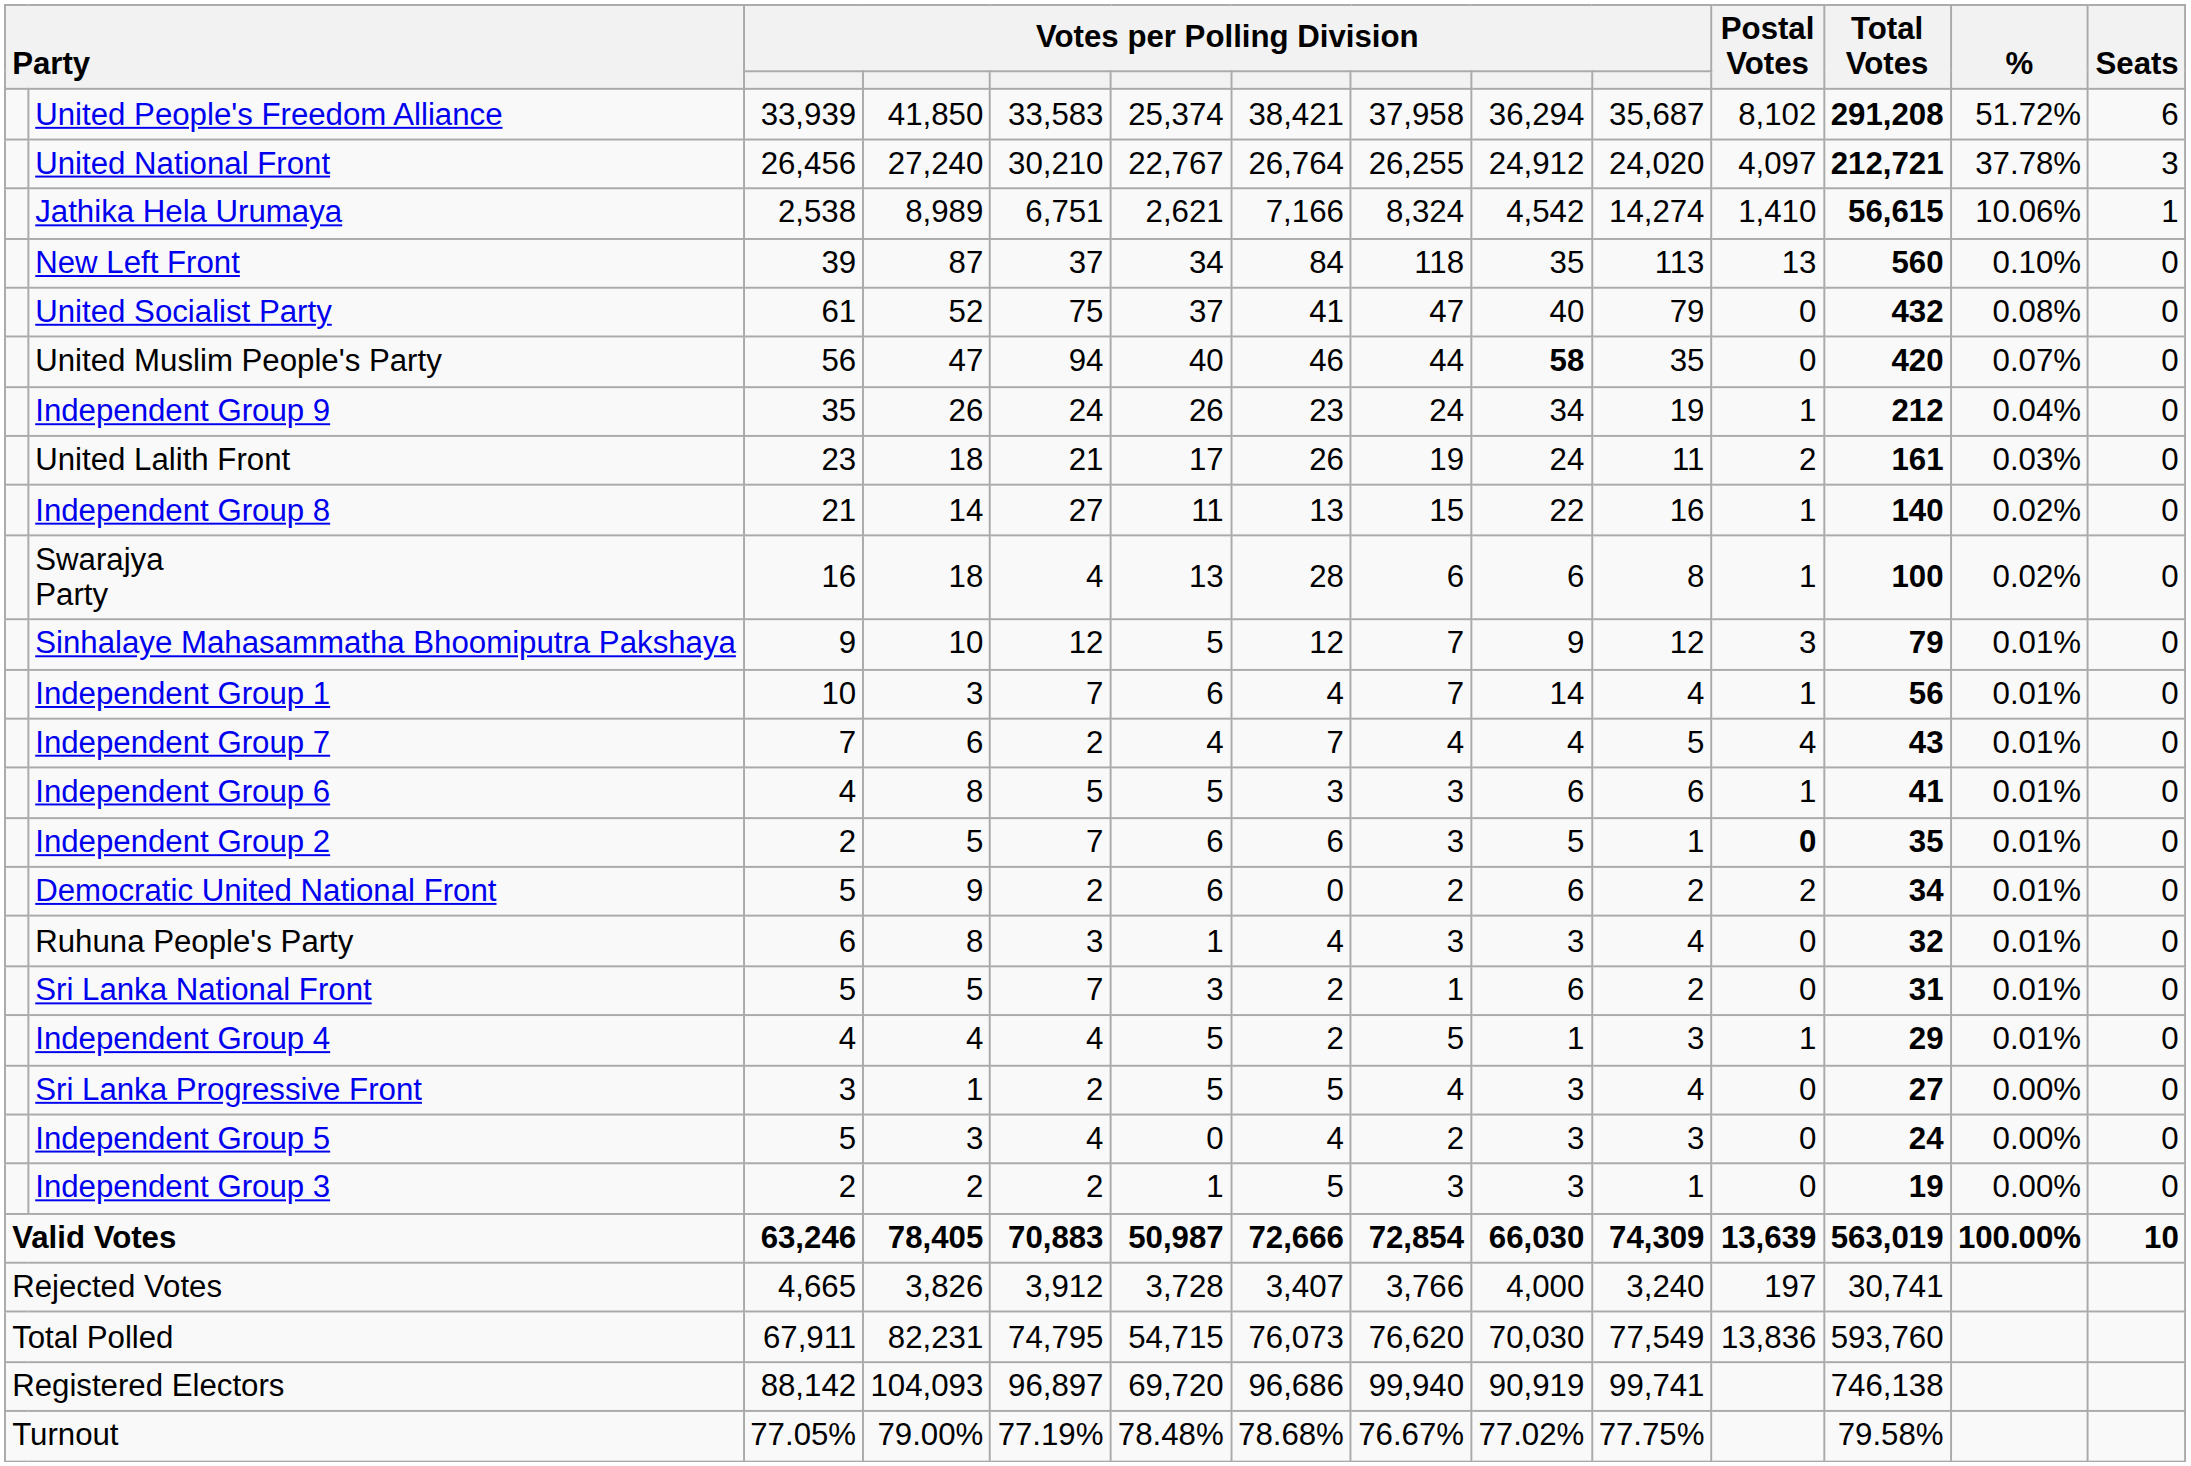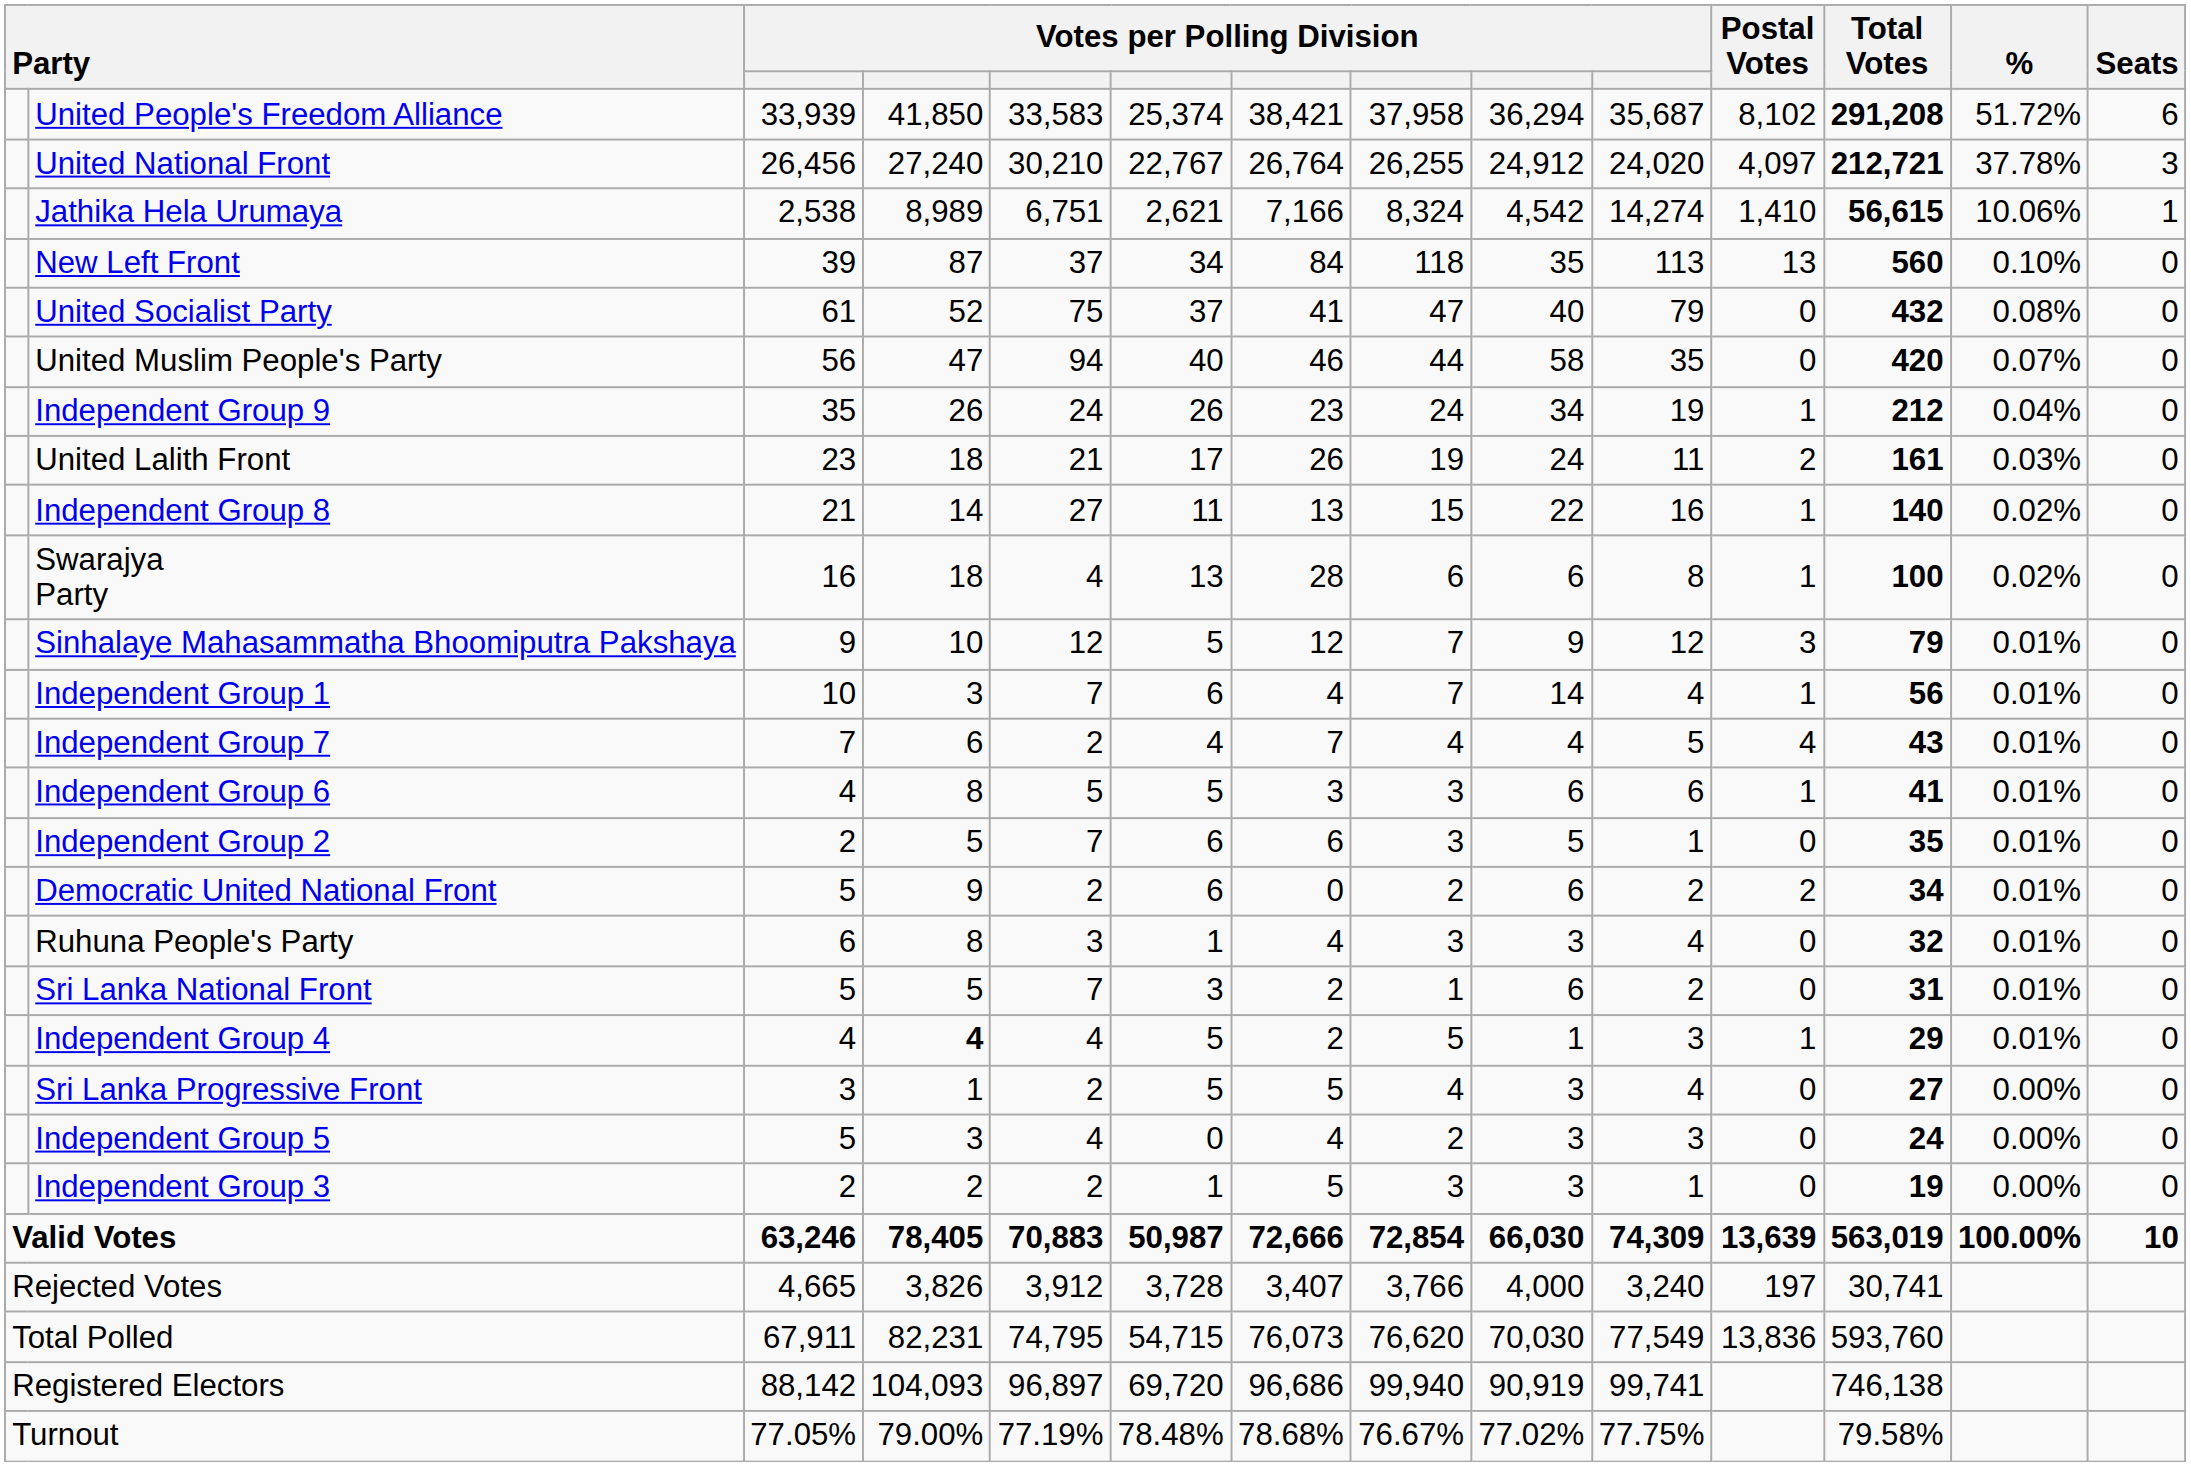(1567, 361) bold -> (1567, 361) normal
(1808, 841) bold -> (1808, 841) normal
(975, 1039) normal -> (975, 1039) bold
